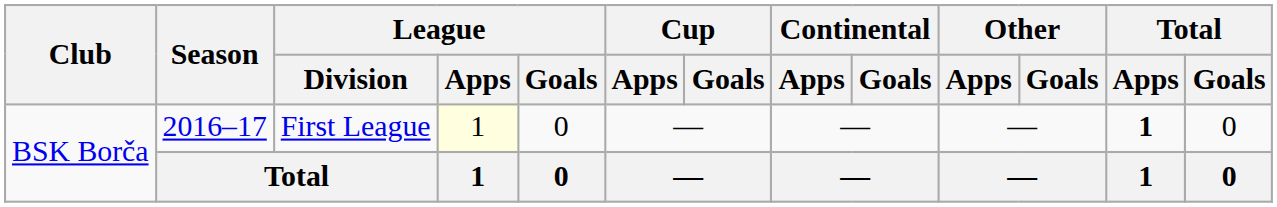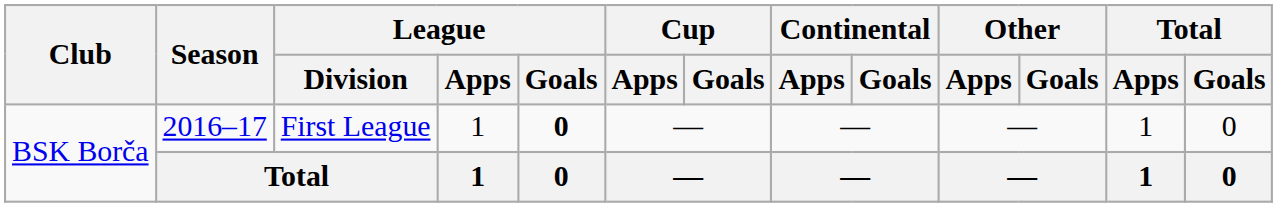(478, 127) lightyellow background -> (478, 127) no background
(561, 127) normal -> (561, 127) bold
(1146, 127) bold -> (1146, 127) normal
